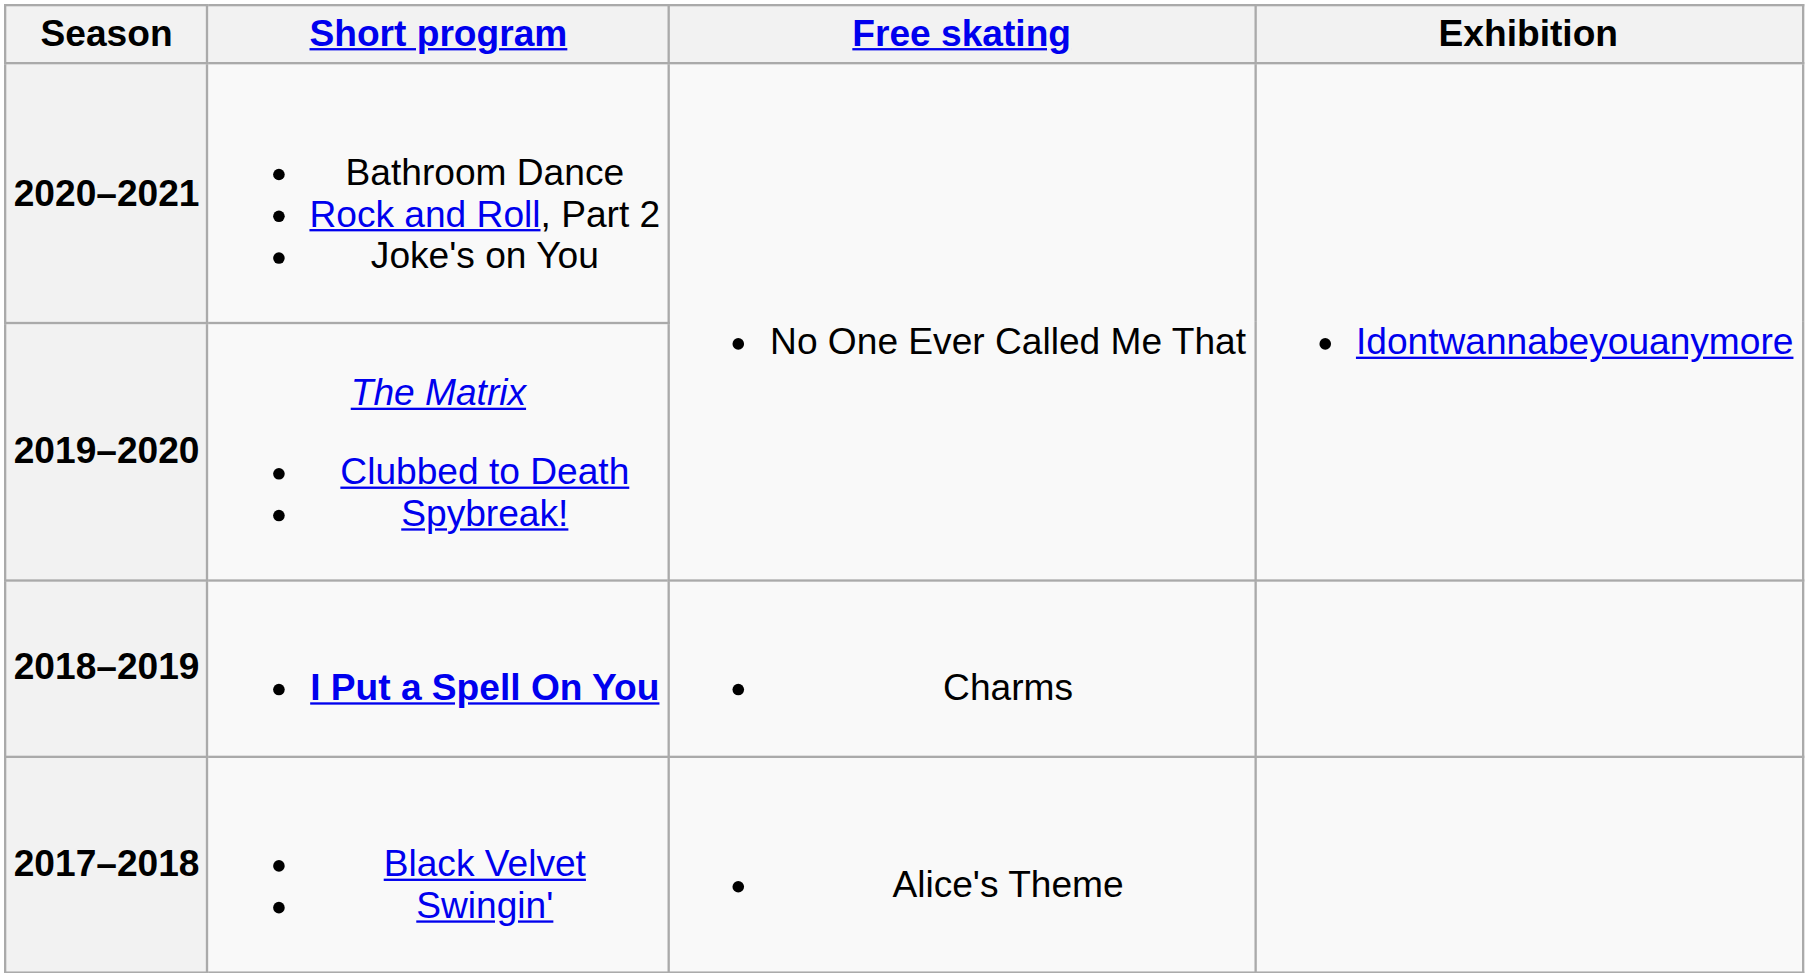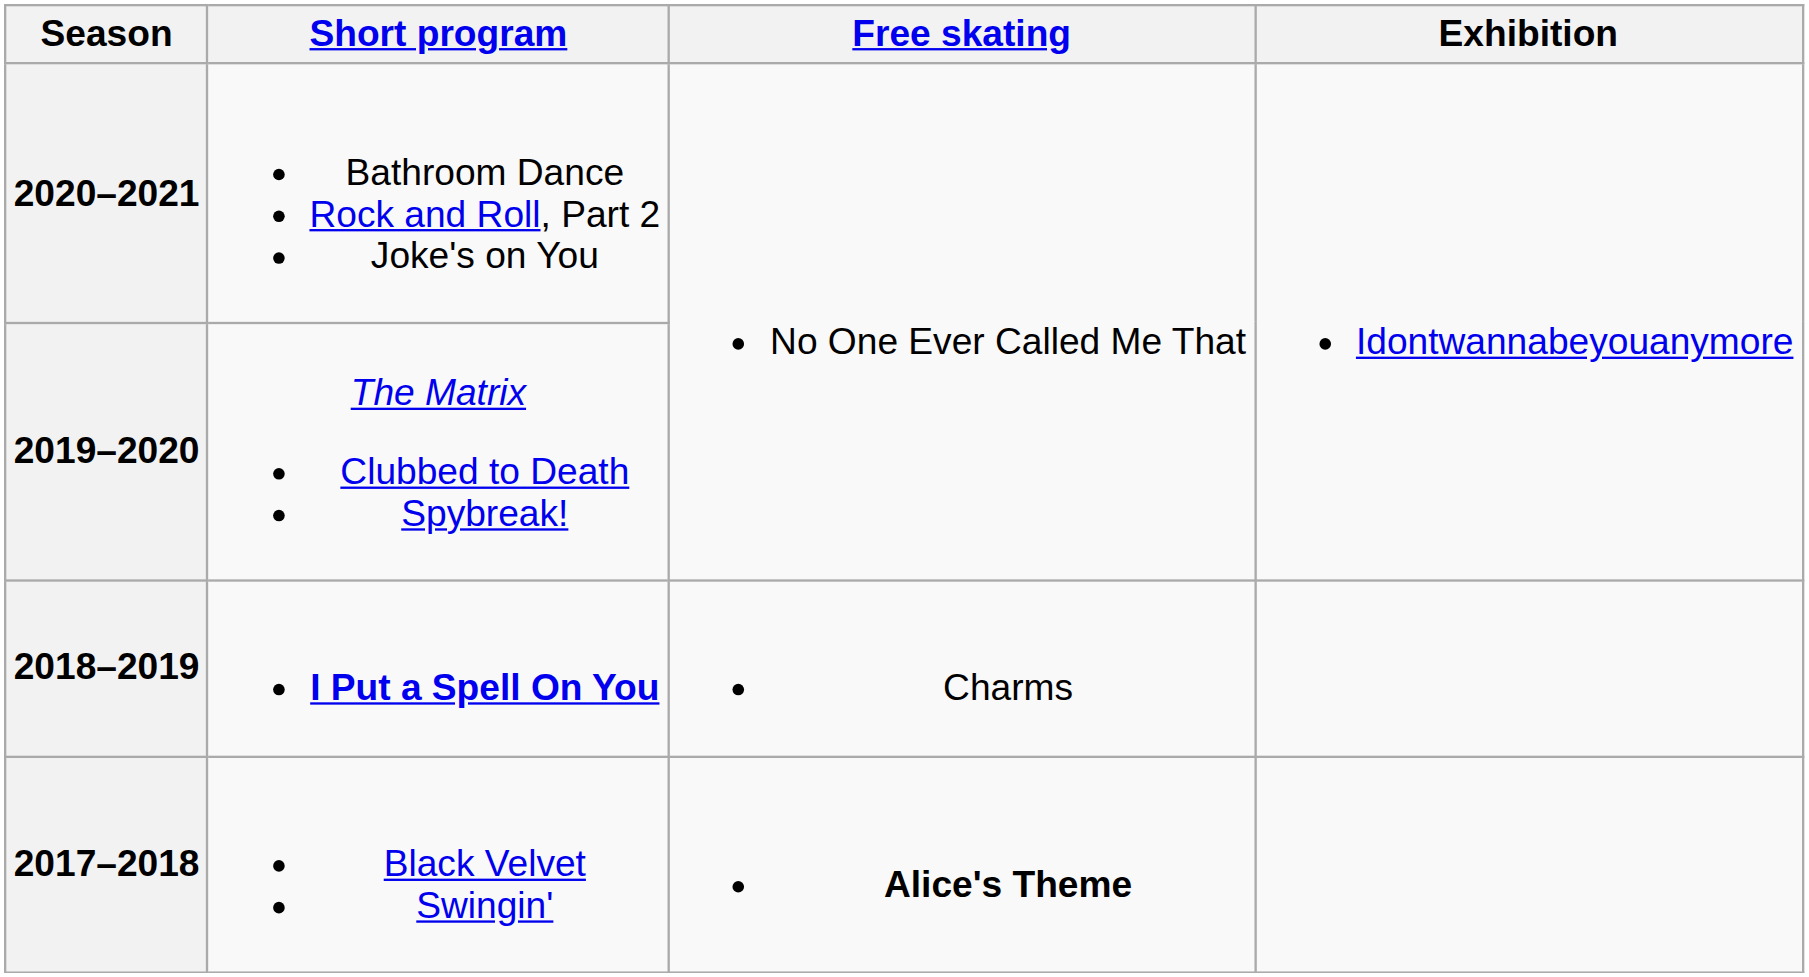(962, 885) normal -> (962, 885) bold
